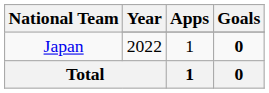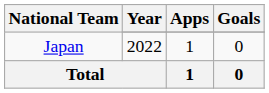(239, 46) bold -> (239, 46) normal
